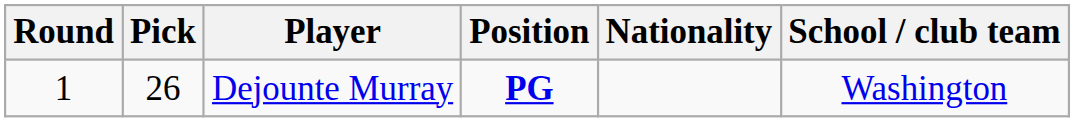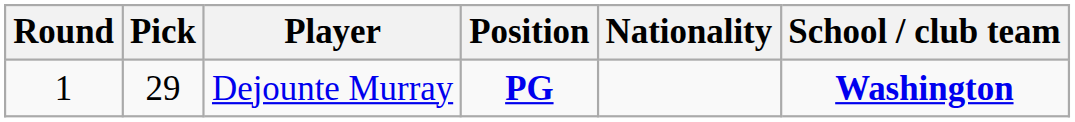(163, 87) 26 -> (163, 87) 29
(924, 87) normal -> (924, 87) bold
